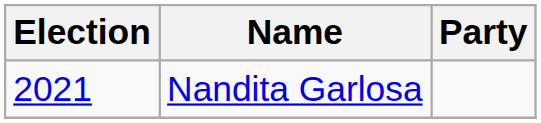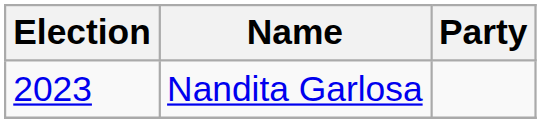(53, 88) 2021 -> (53, 88) 2023
